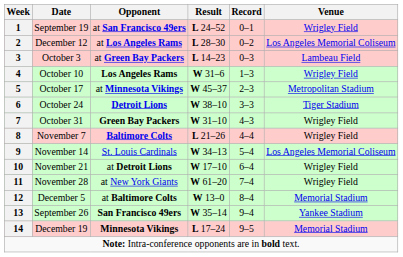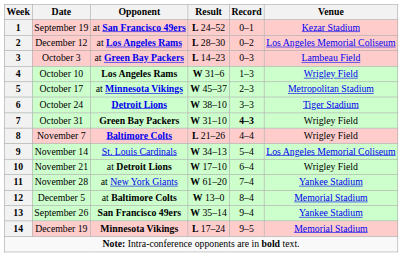(331, 27) Wrigley Field -> (331, 27) Kezar Stadium
(247, 120) normal -> (247, 120) bold
(331, 182) Wrigley Field -> (331, 182) Yankee Stadium
